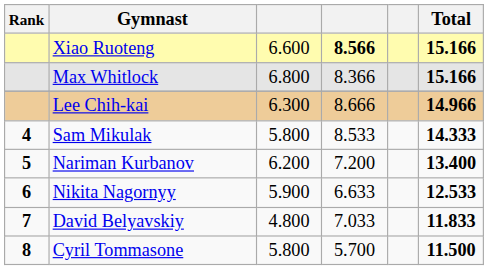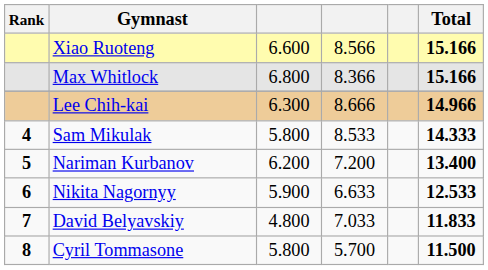(354, 47) bold -> (354, 47) normal
